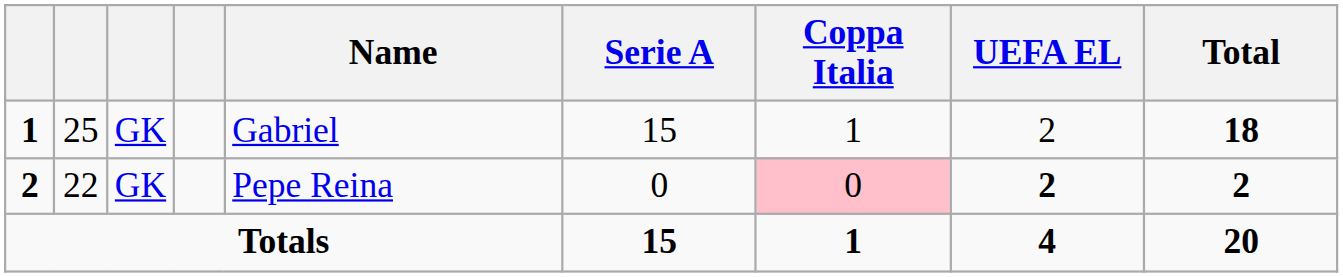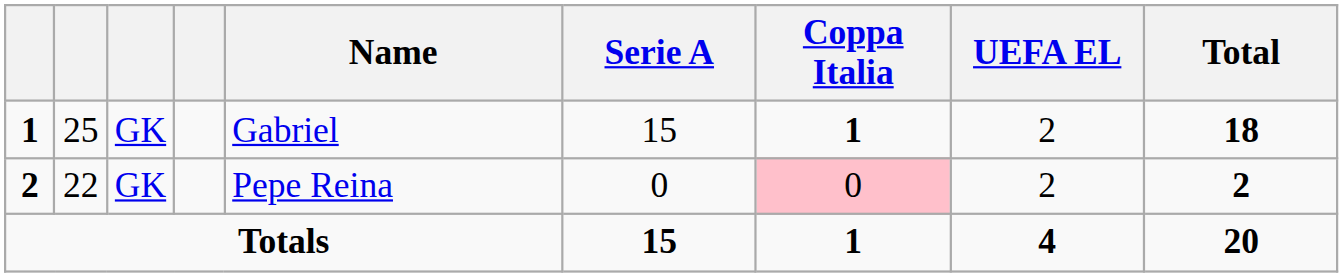(853, 128) normal -> (853, 128) bold
(1047, 185) bold -> (1047, 185) normal
